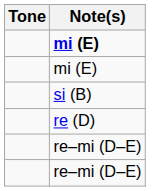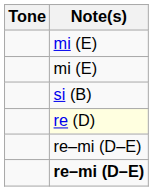(76, 43) bold -> (75, 43) normal
(74, 120) no background -> (74, 120) lightyellow background
(98, 172) normal -> (99, 172) bold
